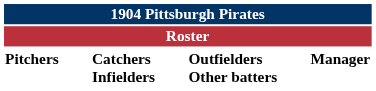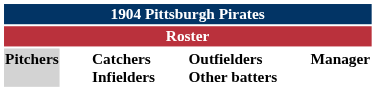(32, 58) no background -> (32, 58) lightgrey background
